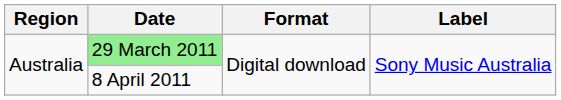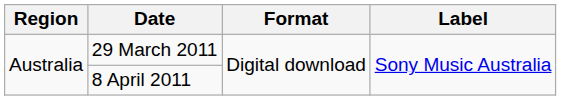(155, 49) lightgreen background -> (155, 49) no background
